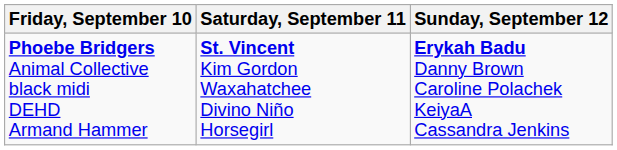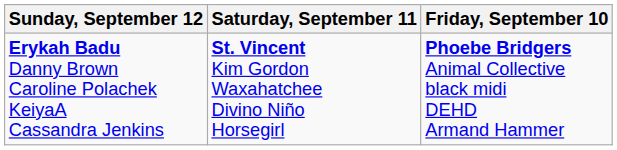columns swapped: (100, 18) <-> (511, 18)
